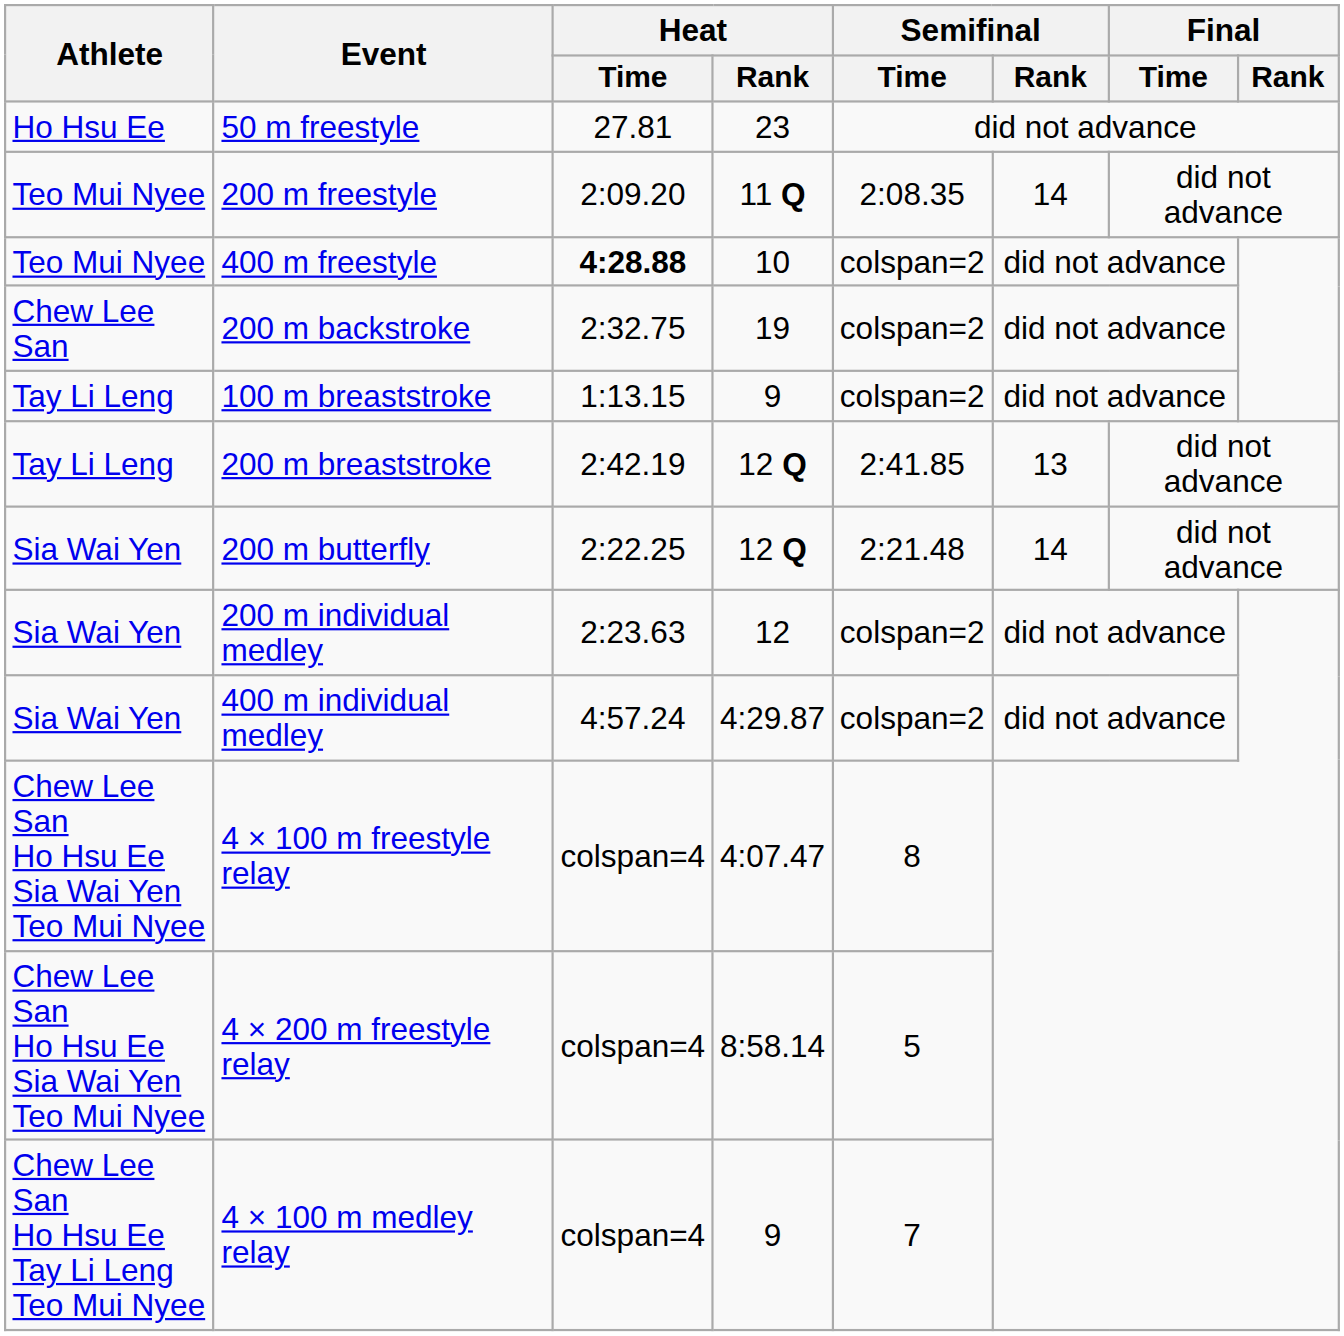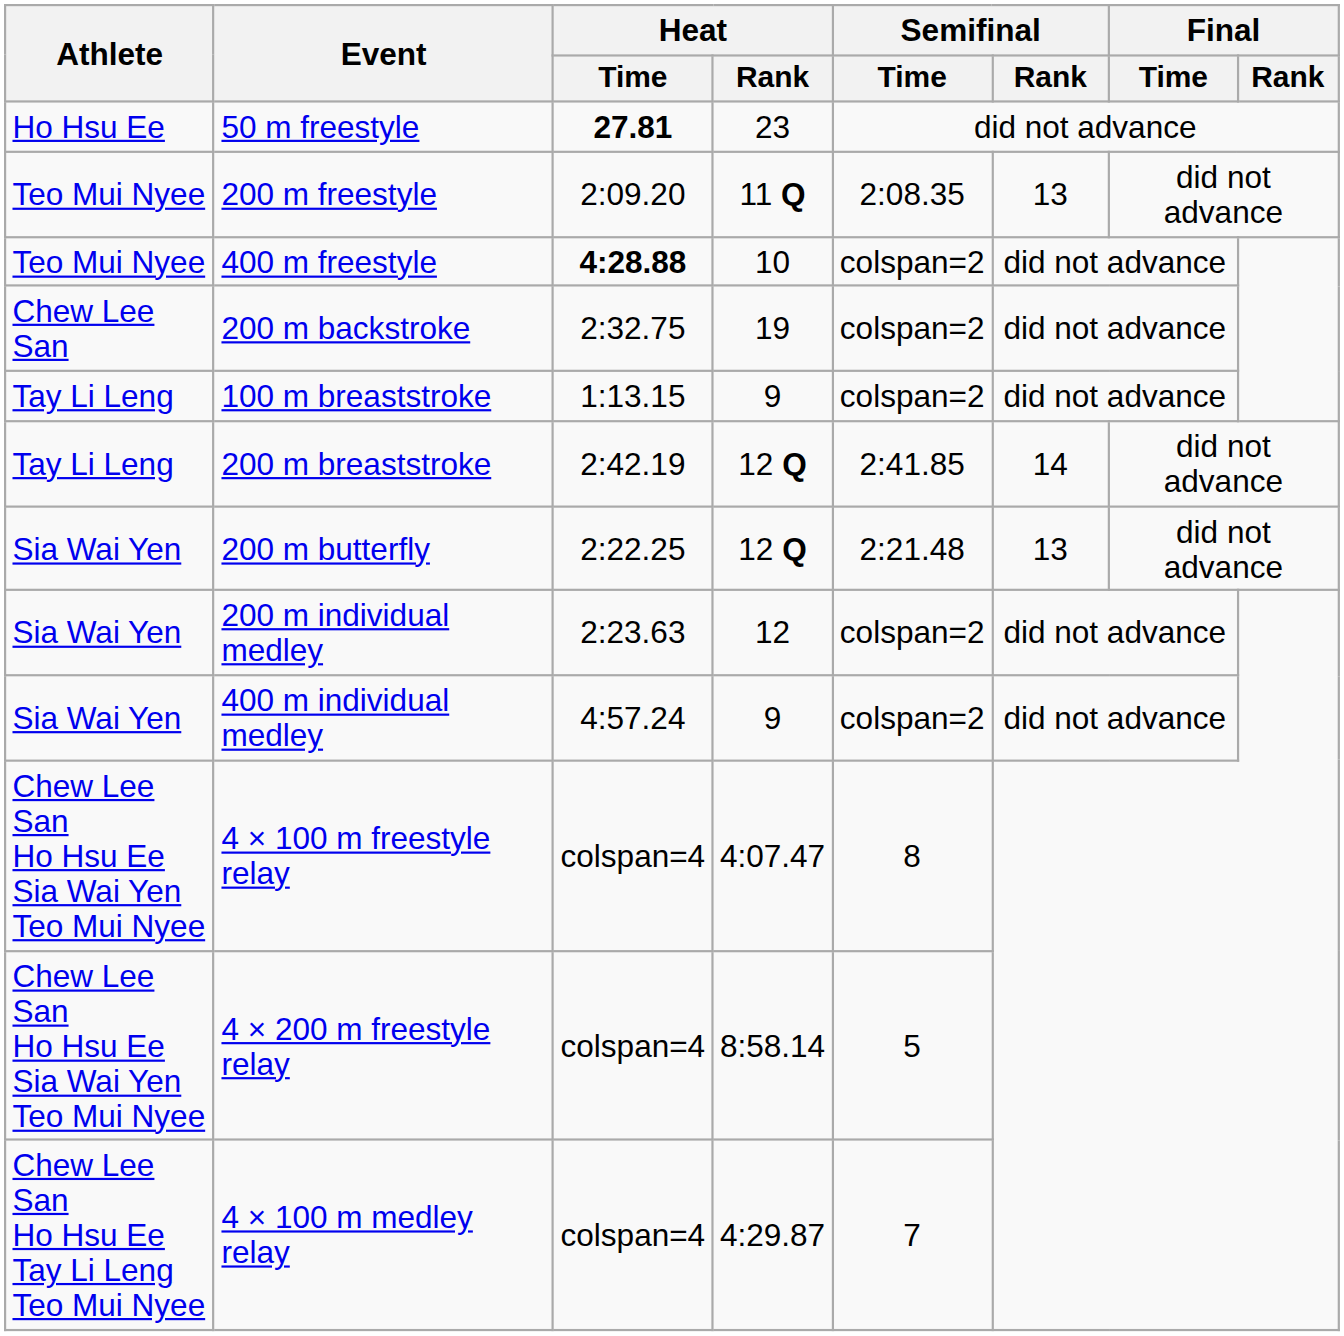(633, 127) normal -> (633, 127) bold
(1050, 195) 14 -> (1050, 195) 13
(1050, 464) 13 -> (1050, 464) 14
(1050, 549) 14 -> (1050, 549) 13
(773, 719) 4:29.87 -> (773, 719) 9
(773, 1236) 9 -> (773, 1236) 4:29.87
